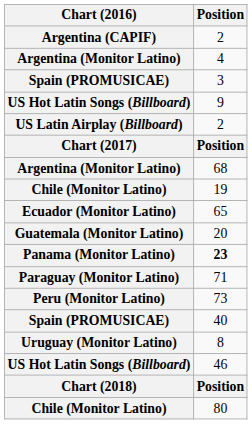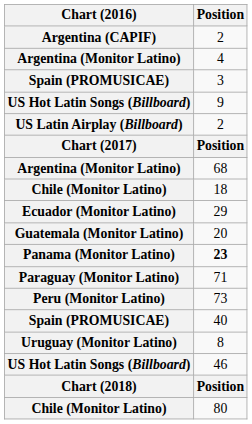(220, 189) 19 -> (220, 189) 18
(220, 211) 65 -> (220, 211) 29
